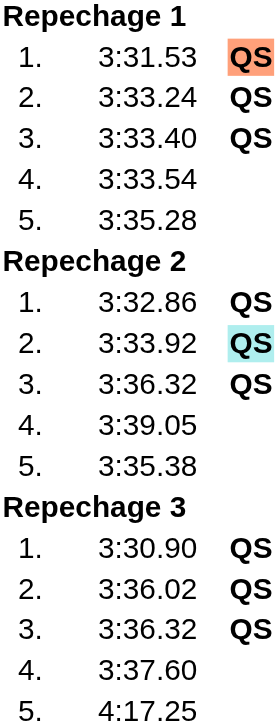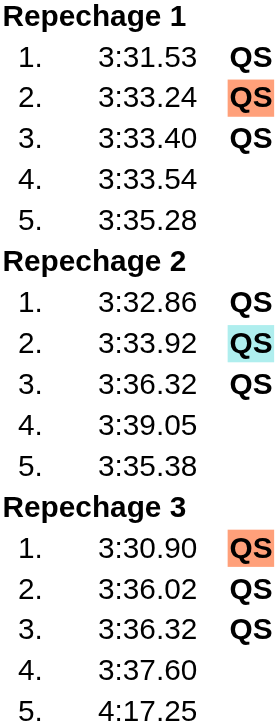(251, 56) lightsalmon background -> (251, 56) no background
(251, 97) no background -> (251, 97) lightsalmon background
(251, 547) no background -> (251, 547) lightsalmon background
